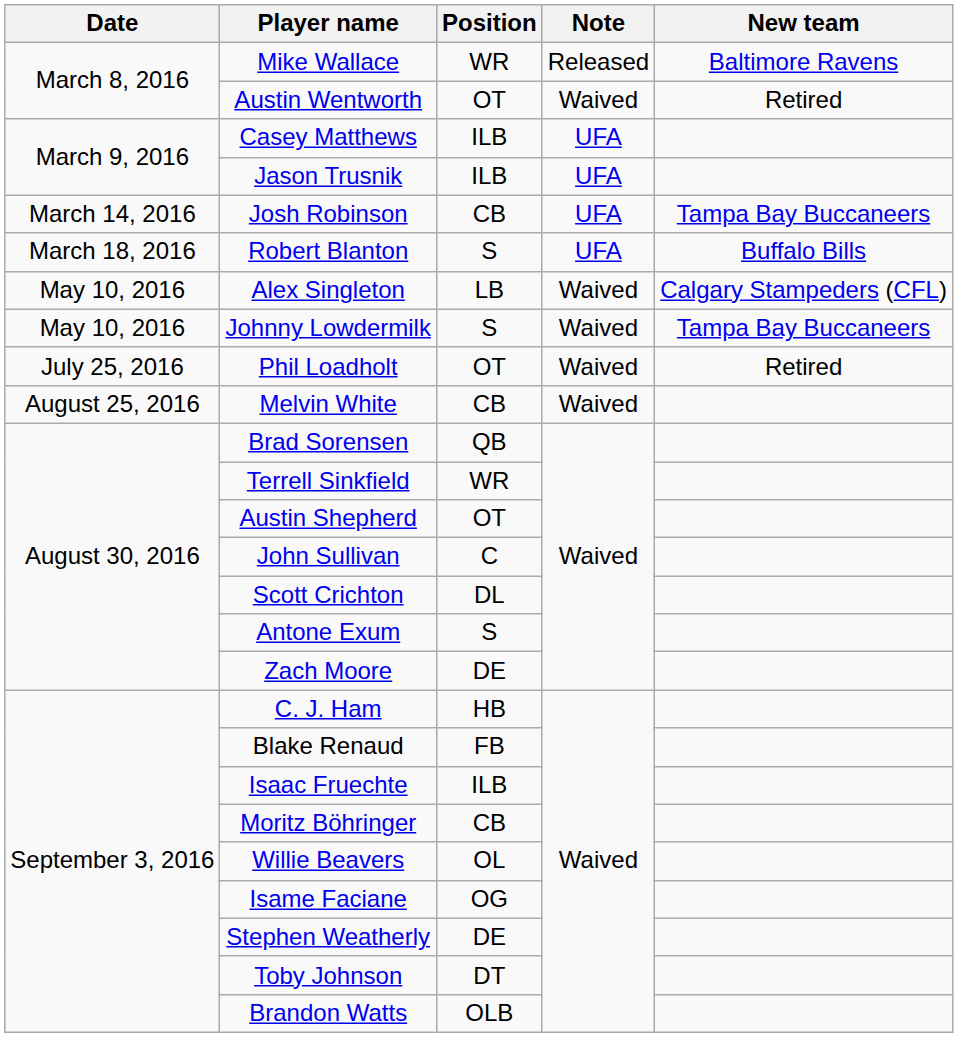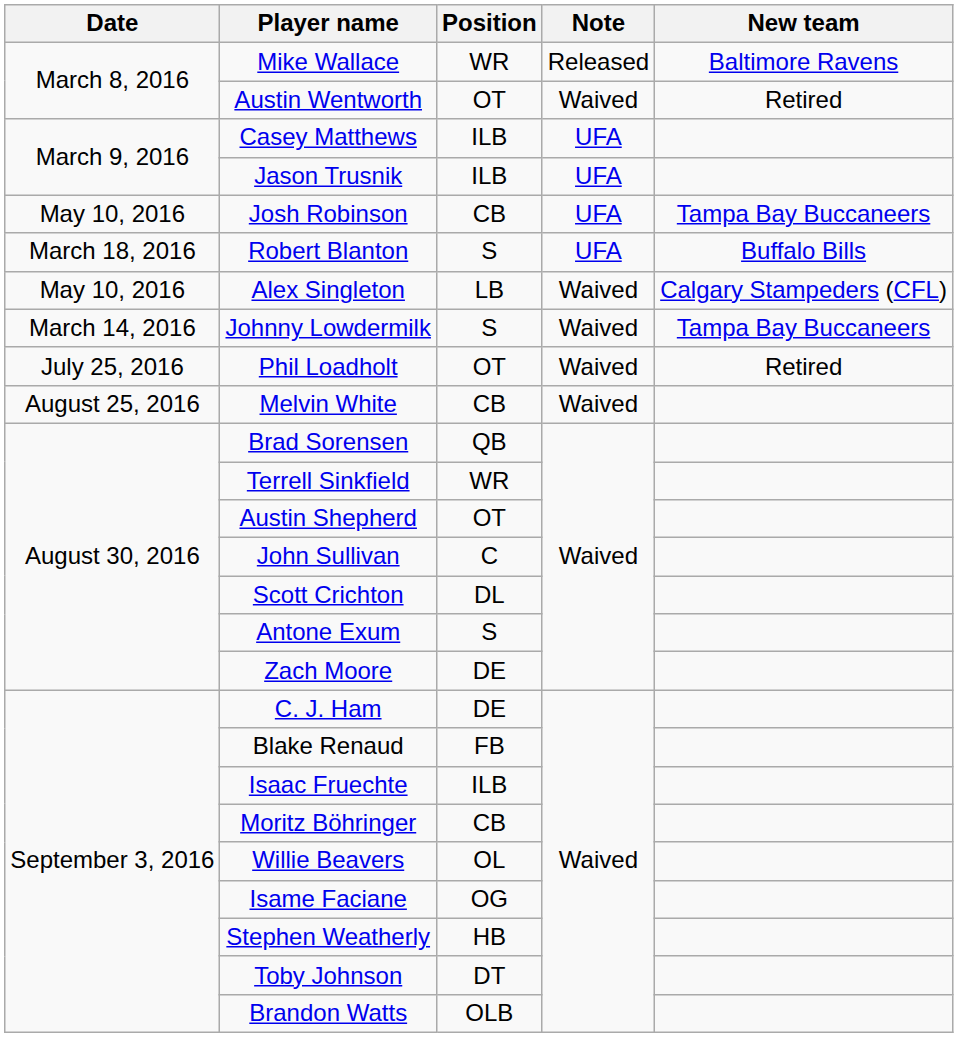(112, 213) March 14, 2016 -> (112, 213) May 10, 2016
(112, 328) May 10, 2016 -> (112, 328) March 14, 2016
(489, 708) HB -> (489, 708) DE
(489, 937) DE -> (489, 937) HB
